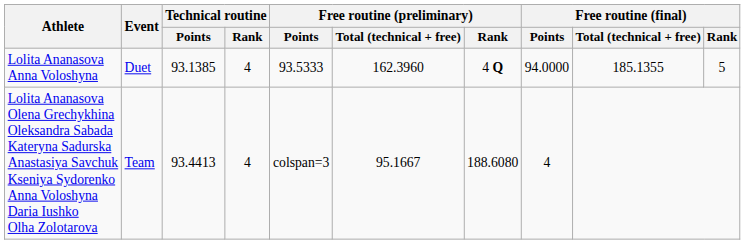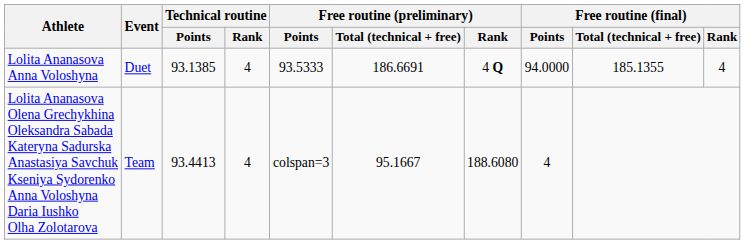(398, 68) 162.3960 -> (398, 68) 186.6691
(722, 68) 5 -> (722, 68) 4
